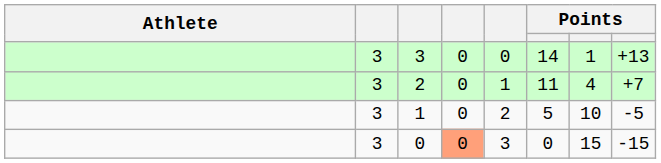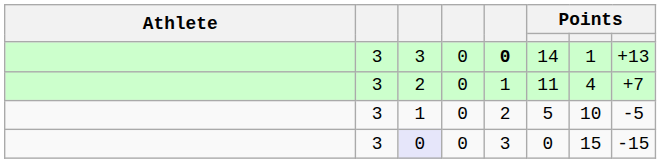(505, 57) normal -> (505, 57) bold
(420, 144) no background -> (420, 144) lavender background
(462, 144) lightsalmon background -> (462, 144) no background
